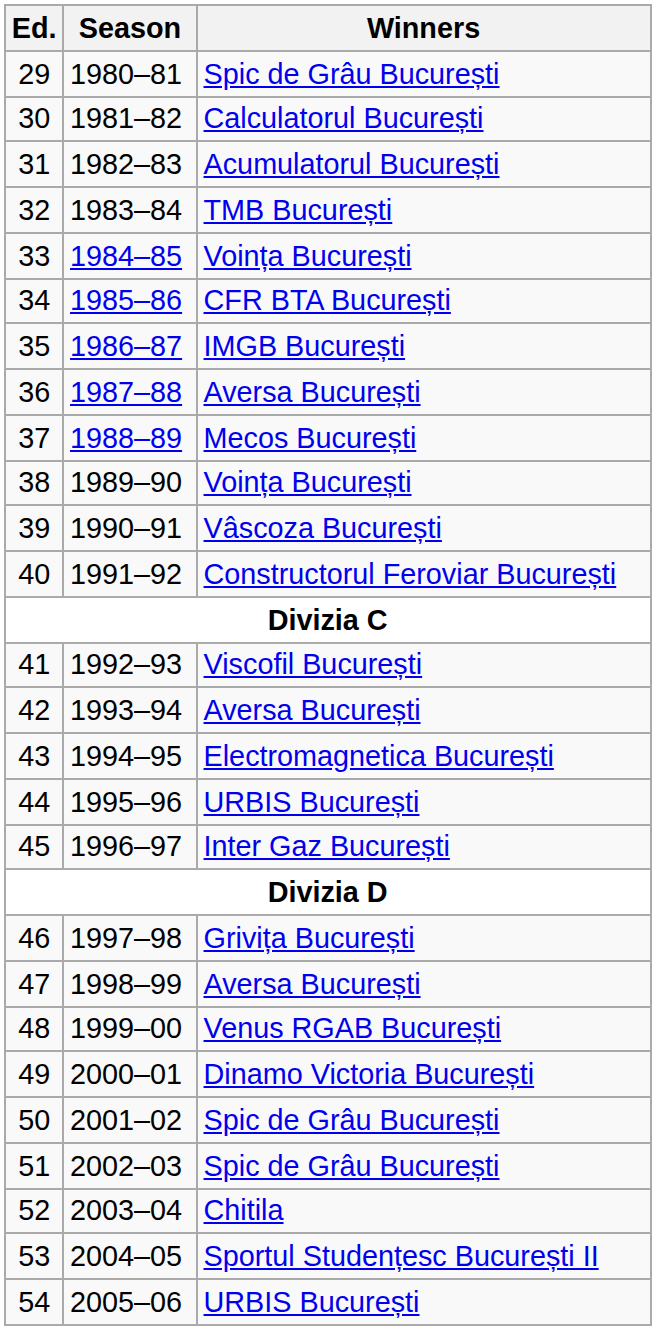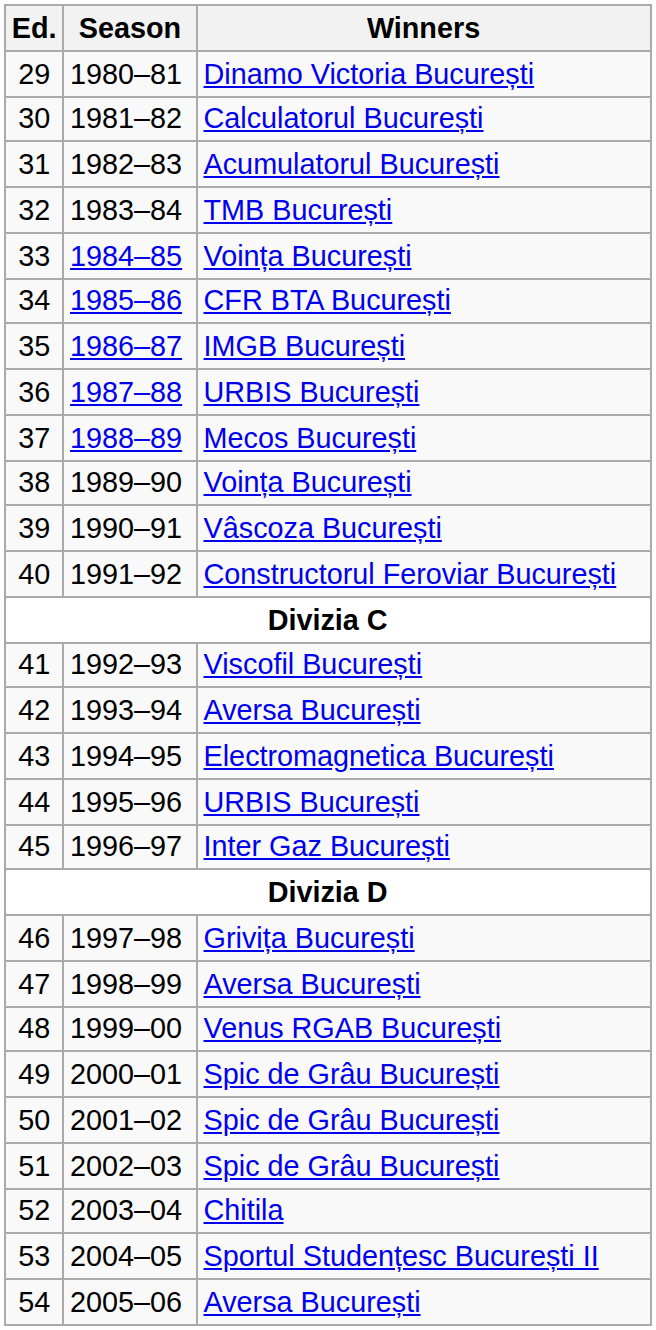(352, 74) Spic de Grâu București -> (369, 74) Dinamo Victoria București
(312, 392) Aversa București -> (312, 392) URBIS București
(369, 1075) Dinamo Victoria București -> (352, 1075) Spic de Grâu București
(312, 1302) URBIS București -> (312, 1302) Aversa București
